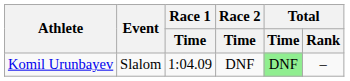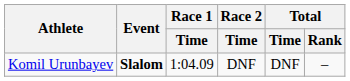(141, 64) normal -> (141, 64) bold
(283, 64) lightgreen background -> (285, 64) no background
